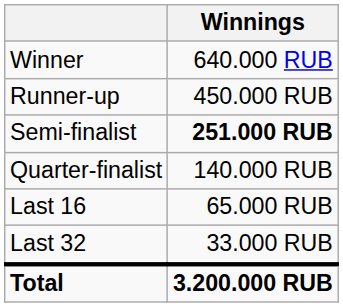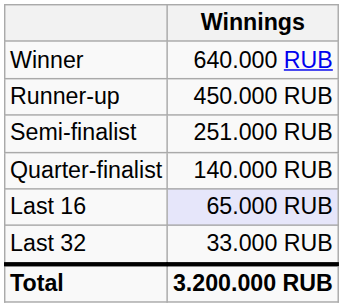(263, 133) bold -> (263, 133) normal
(270, 206) no background -> (270, 206) lavender background
